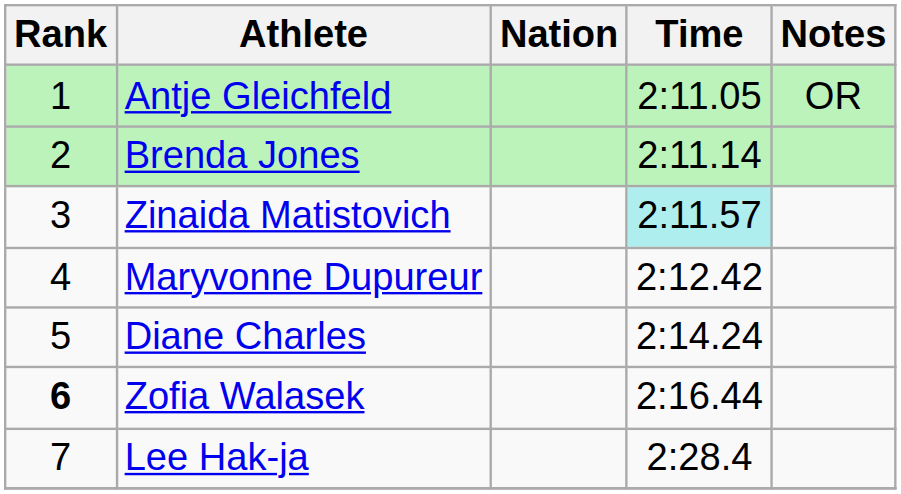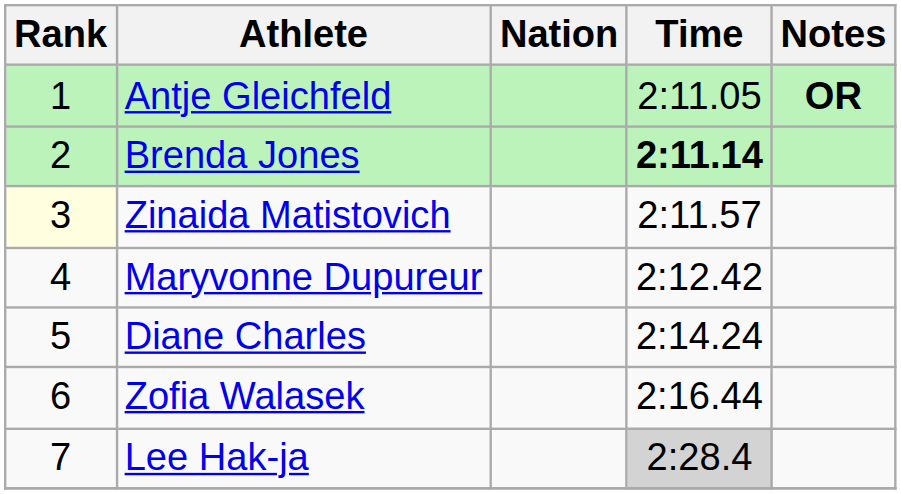(833, 95) normal -> (833, 95) bold
(699, 155) normal -> (699, 155) bold
(61, 215) no background -> (61, 215) lightyellow background
(699, 215) paleturquoise background -> (699, 215) no background
(61, 397) bold -> (61, 397) normal
(699, 457) no background -> (699, 457) lightgrey background
